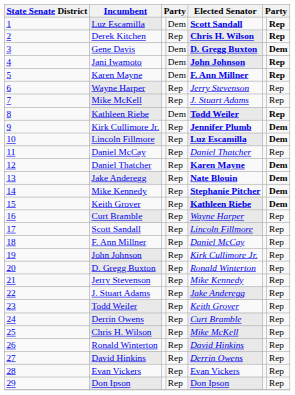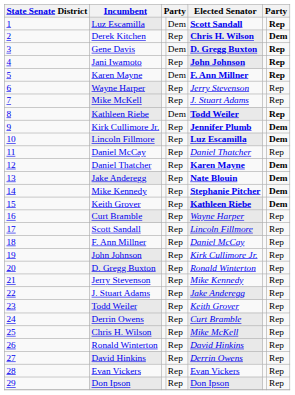(277, 36) Rep -> (278, 36) Dem
(278, 49) Dem -> (277, 49) Rep
(177, 62) Dem -> (175, 62) Rep
